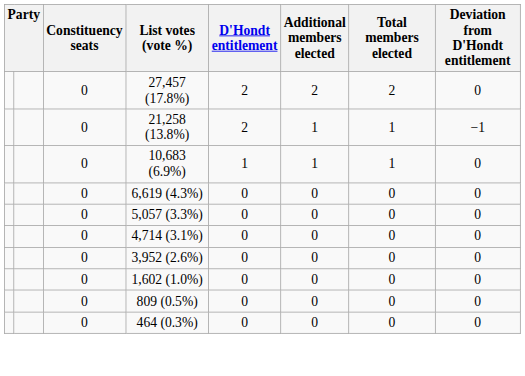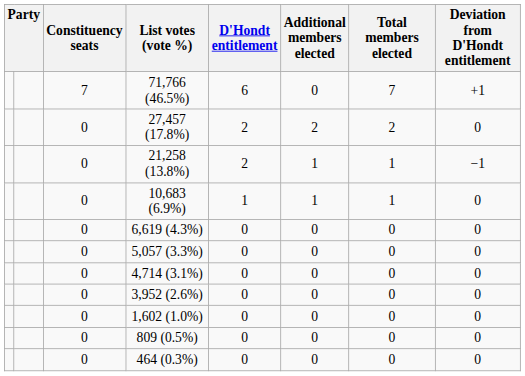+ row: (167, 90)
